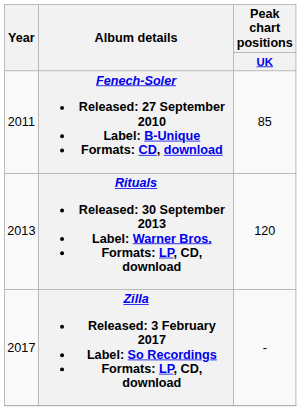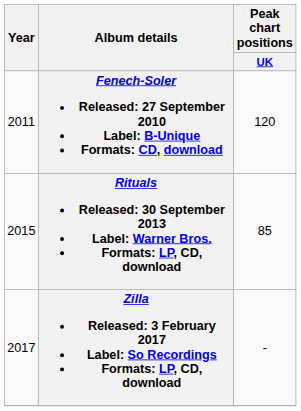(265, 122) 85 -> (265, 122) 120
(21, 231) 2013 -> (21, 231) 2015
(265, 231) 120 -> (265, 231) 85
